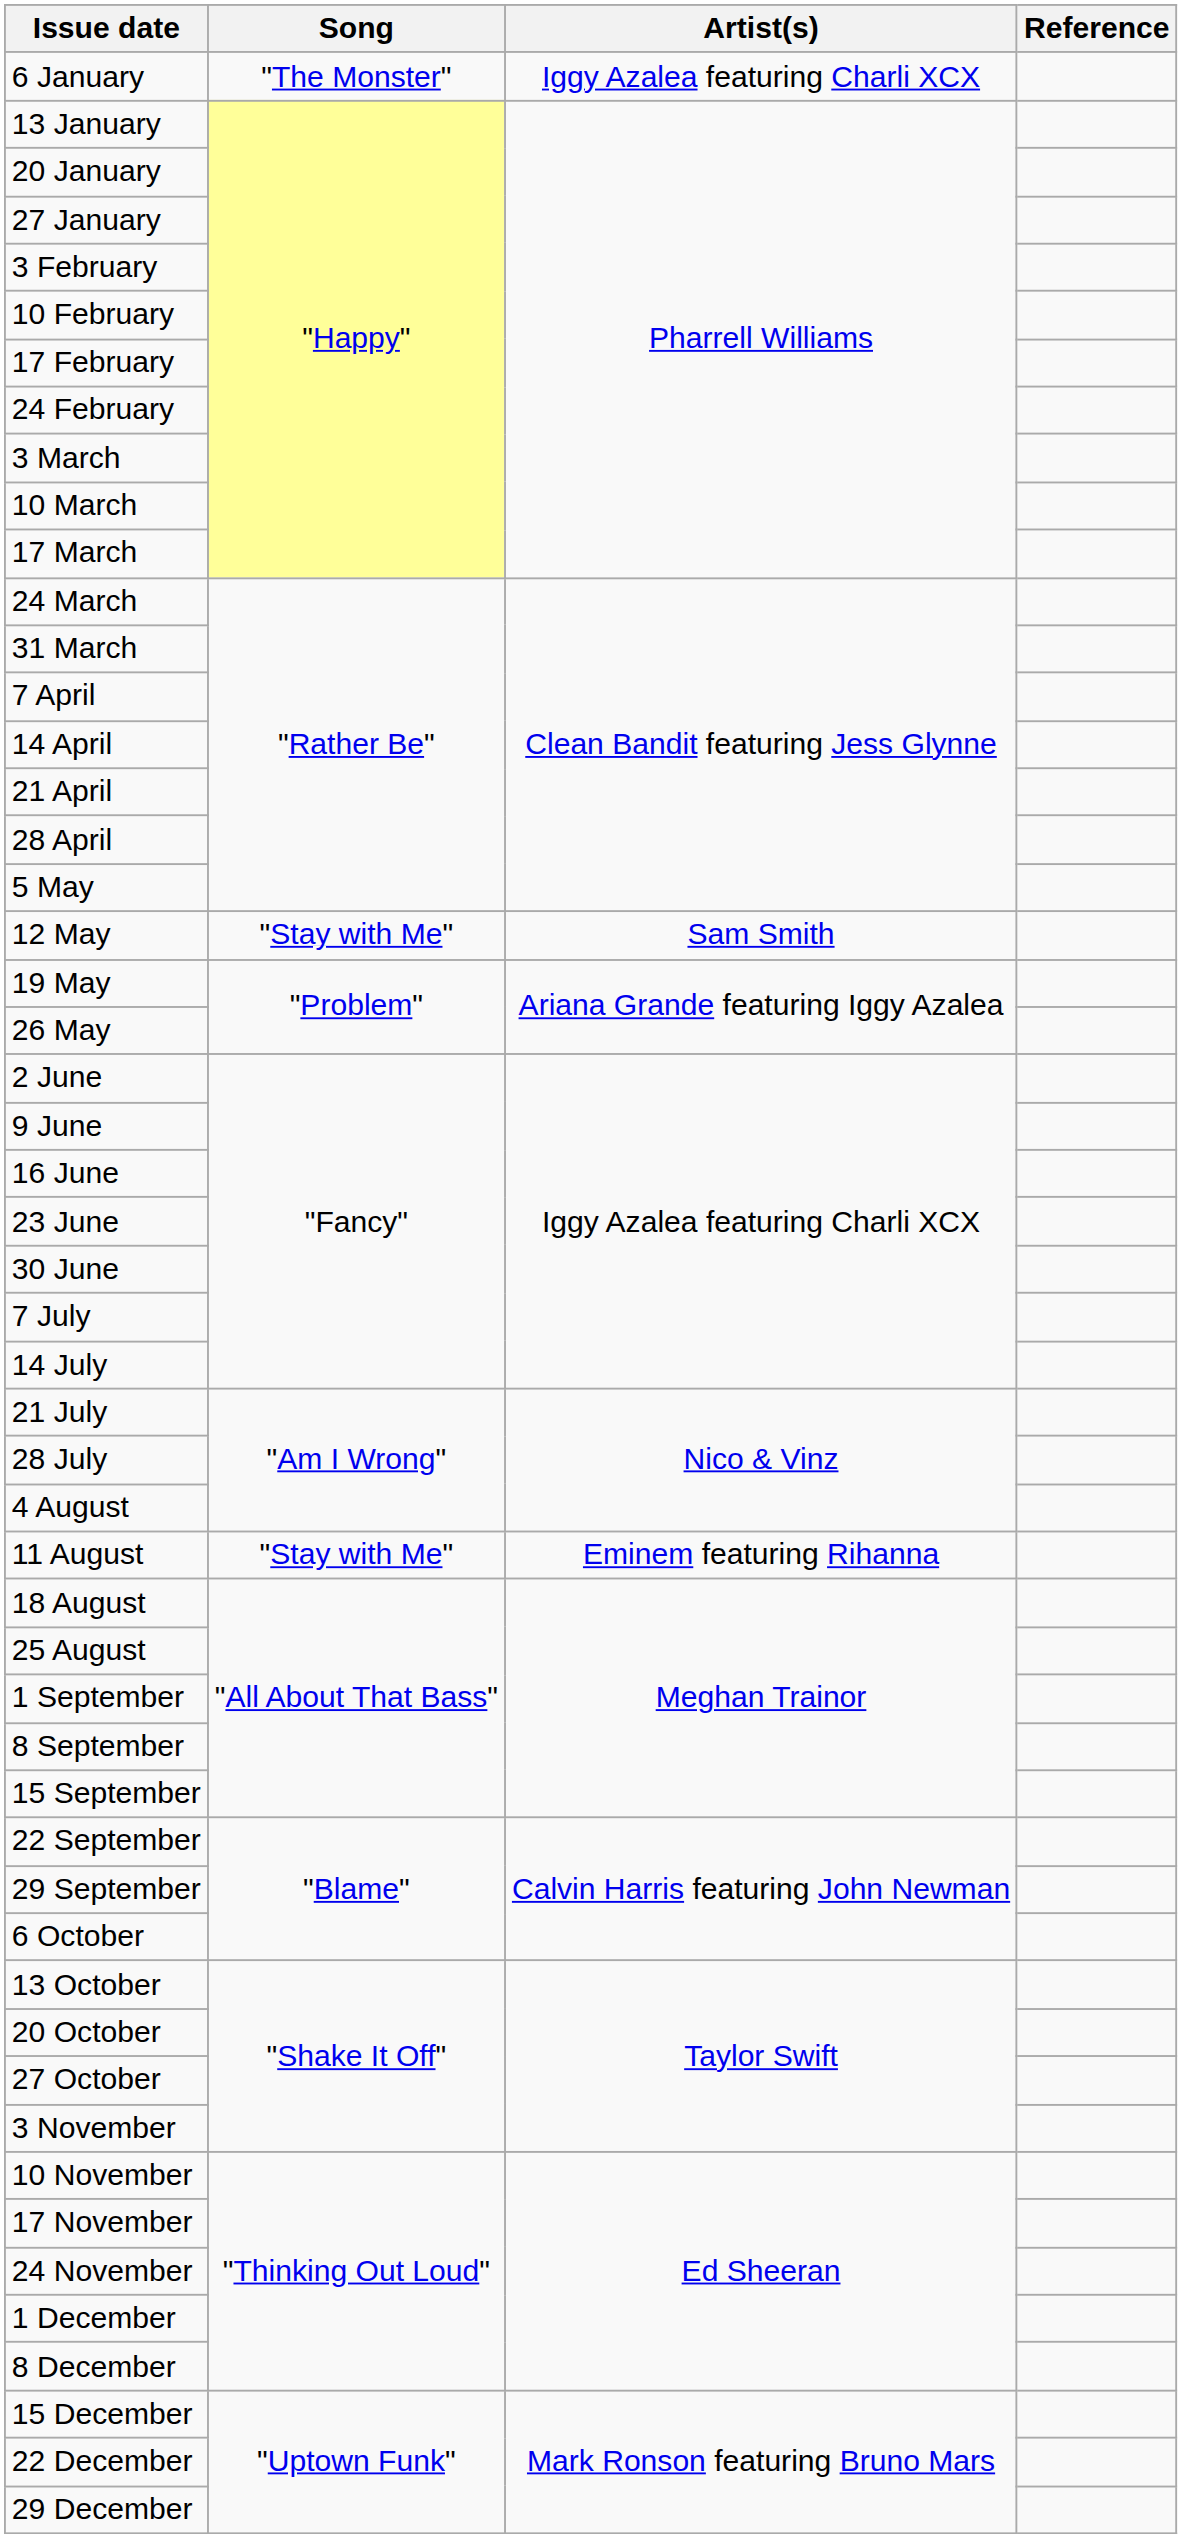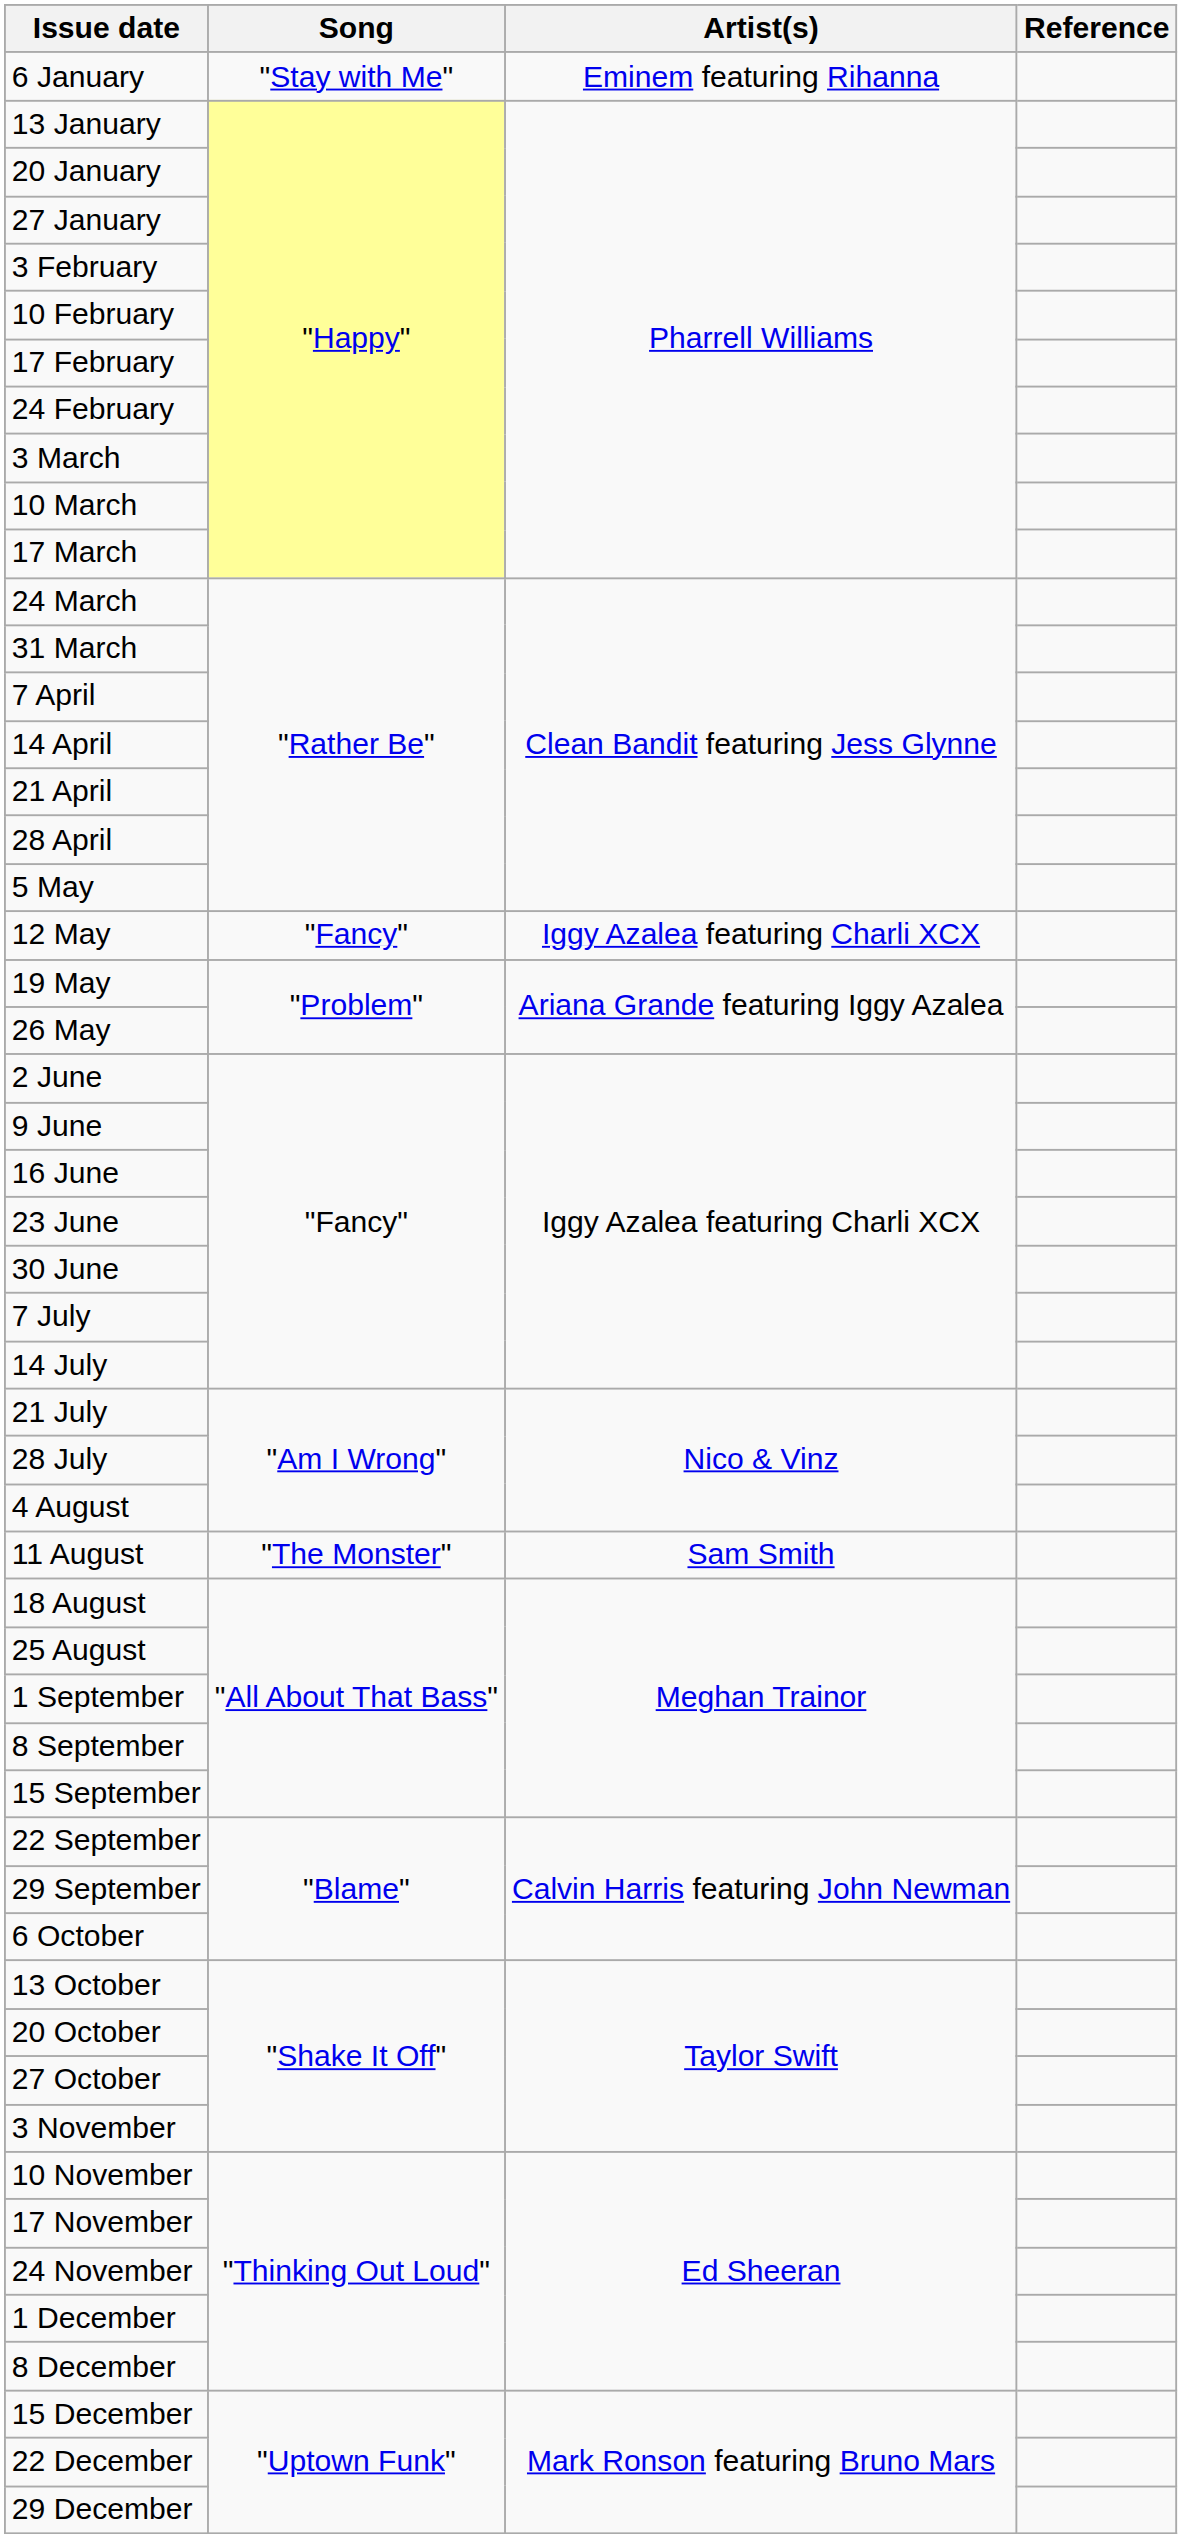(356, 76) "The Monster" -> (356, 76) "Stay with Me"
(761, 76) Iggy Azalea featuring Charli XCX -> (761, 76) Eminem featuring Rihanna
(356, 934) "Stay with Me" -> (356, 934) "Fancy"
(761, 934) Sam Smith -> (761, 934) Iggy Azalea featuring Charli XCX
(356, 1554) "Stay with Me" -> (356, 1554) "The Monster"
(761, 1554) Eminem featuring Rihanna -> (761, 1554) Sam Smith
